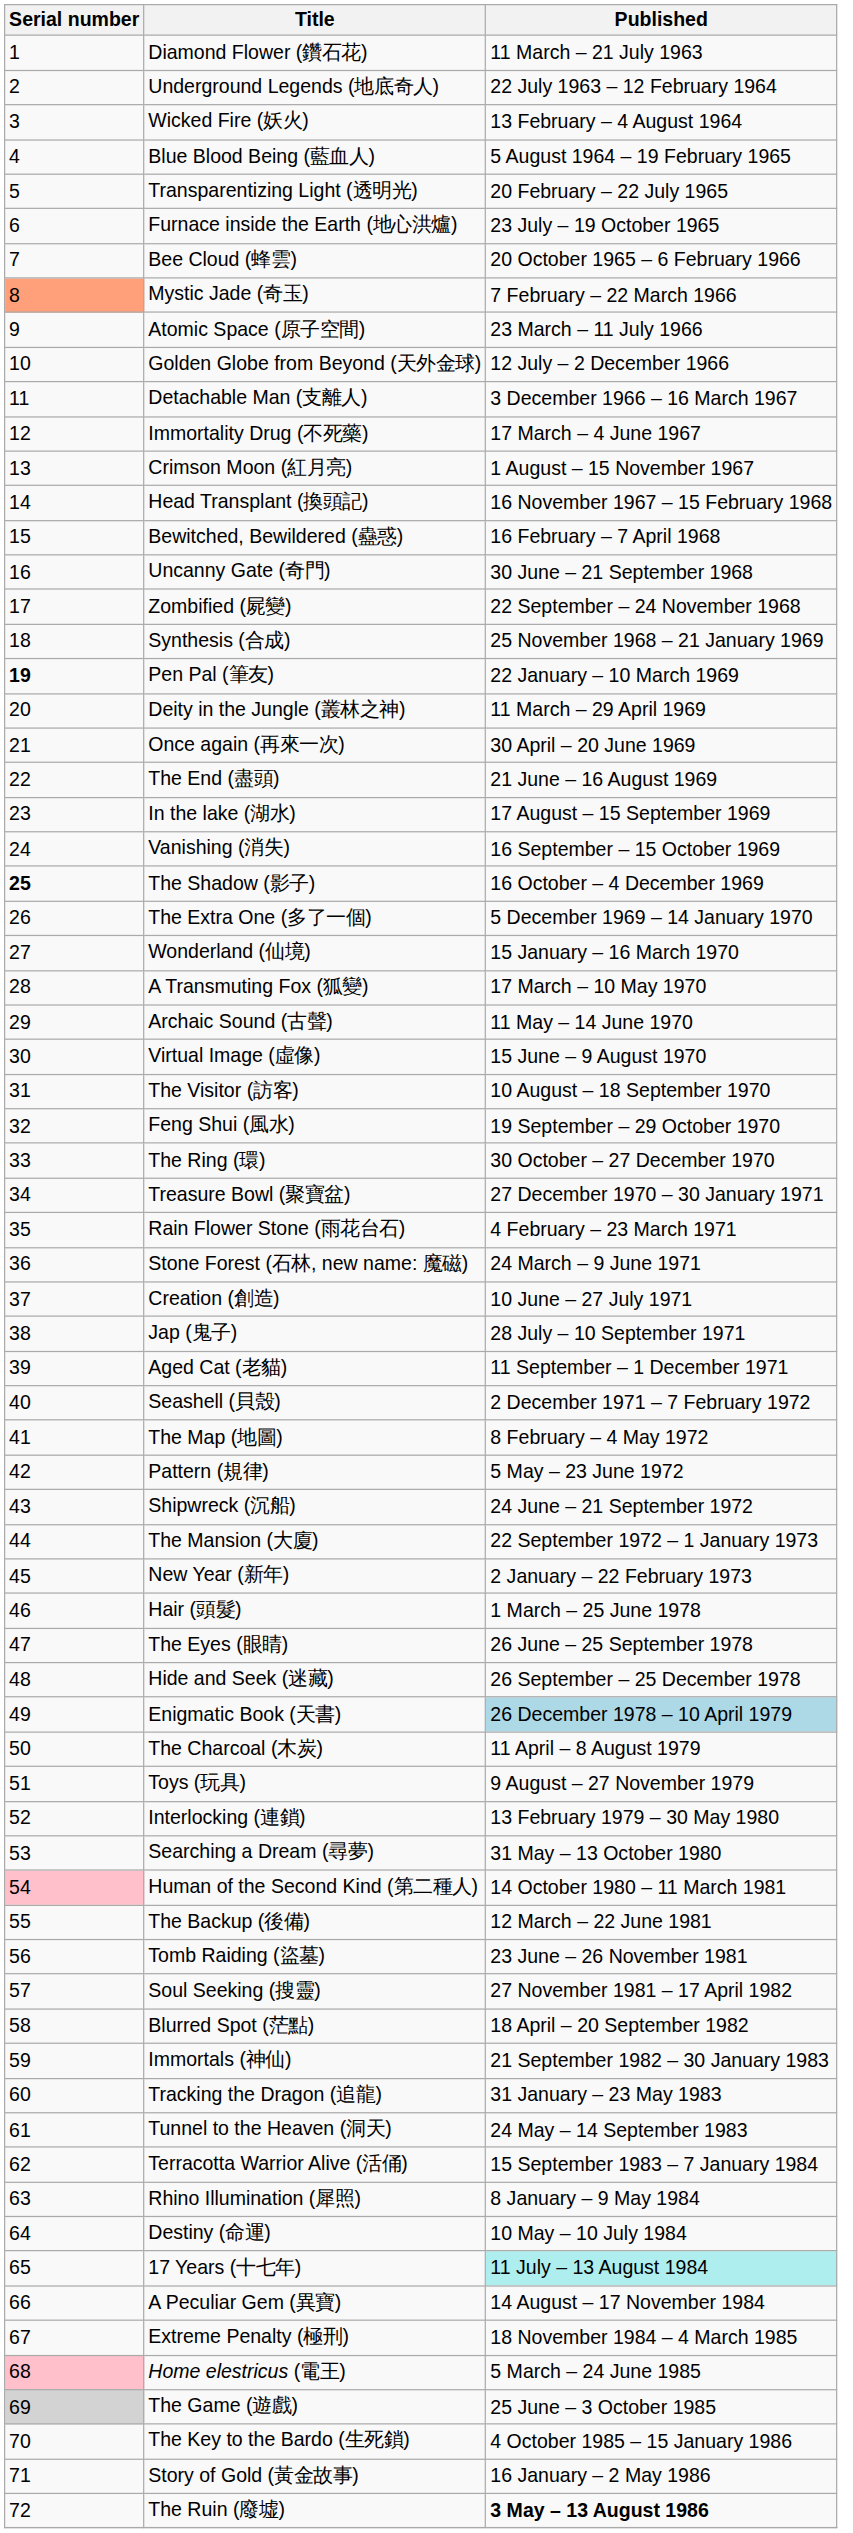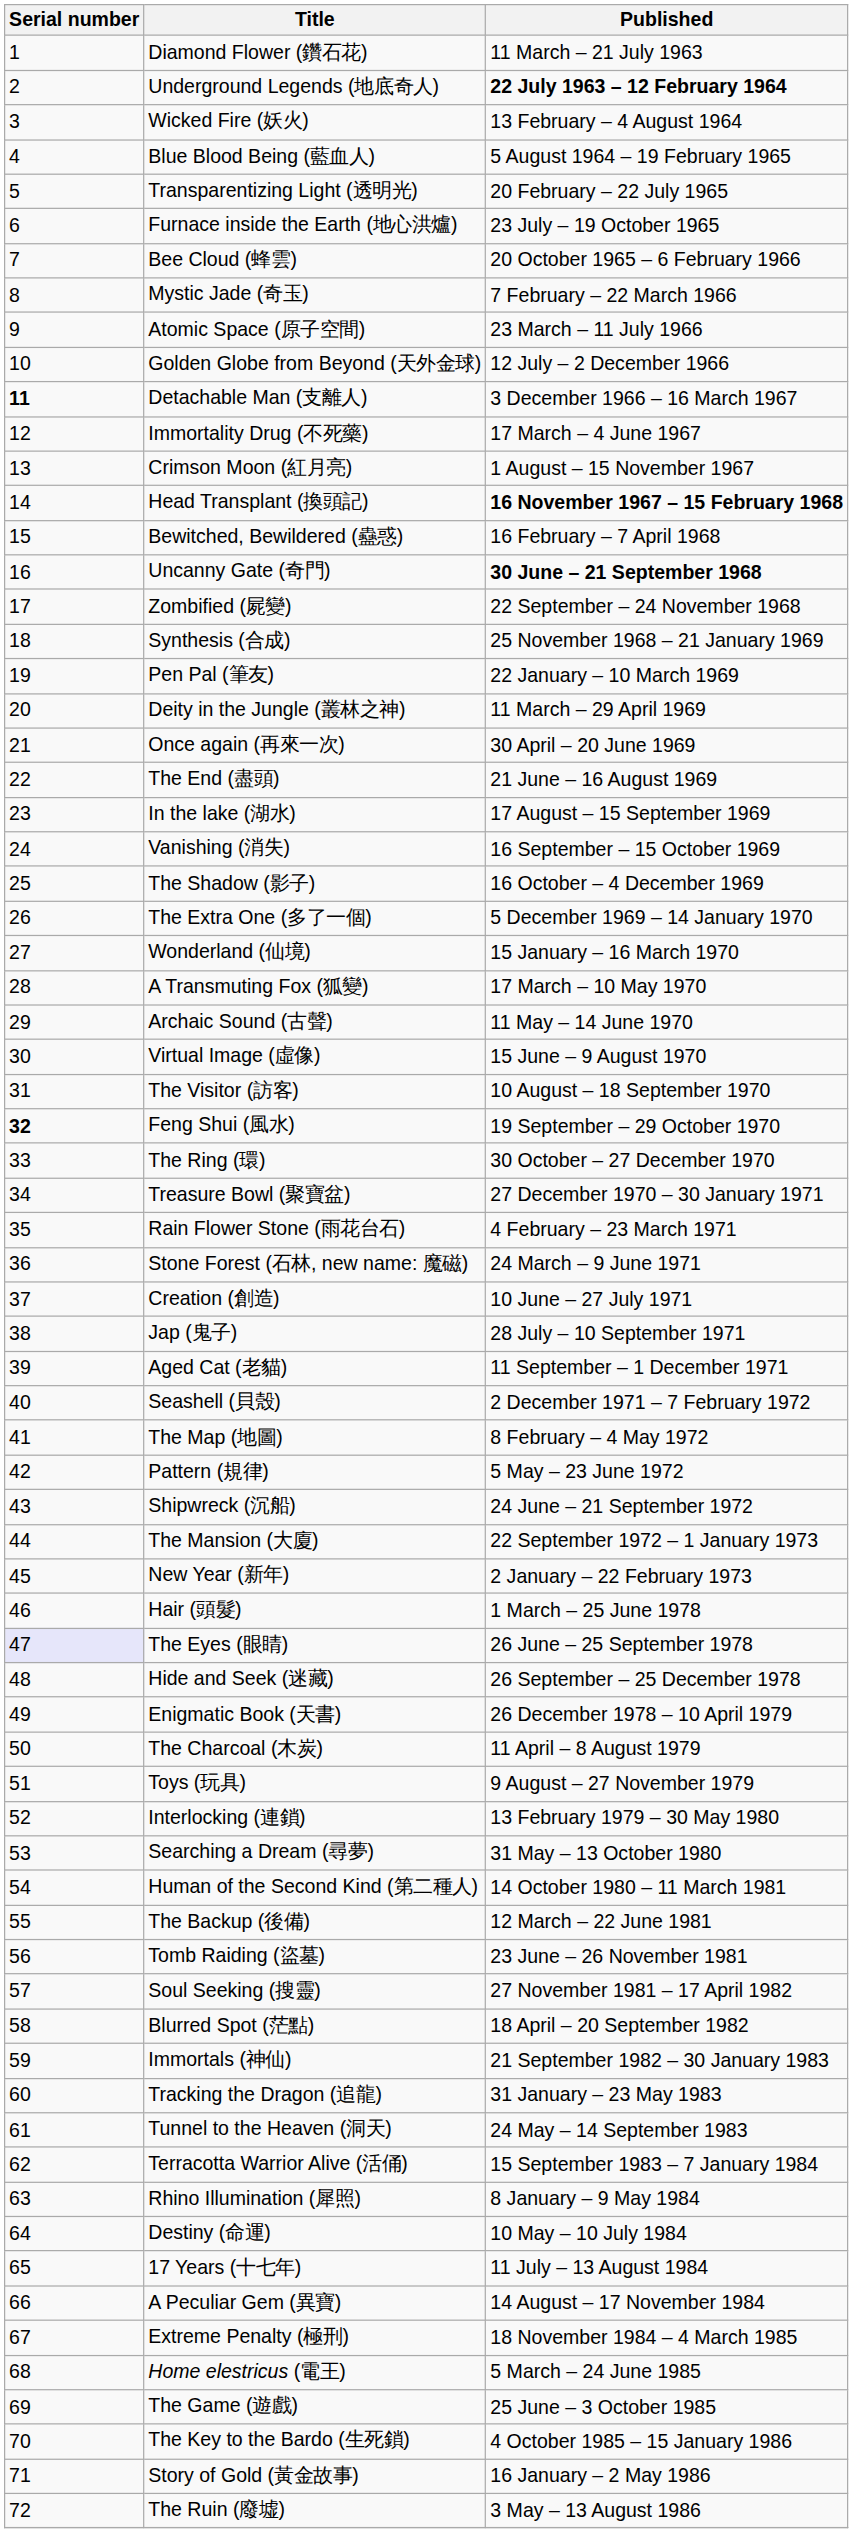(634, 87) normal -> (638, 87) bold
(15, 295) lightsalmon background -> (15, 295) no background
(19, 398) normal -> (19, 398) bold
(661, 502) normal -> (667, 502) bold
(622, 572) normal -> (626, 572) bold
(20, 675) bold -> (20, 675) normal
(20, 883) bold -> (20, 883) normal
(20, 1125) normal -> (20, 1125) bold
(20, 1645) no background -> (20, 1645) lavender background
(641, 1714) lightblue background -> (641, 1714) no background
(20, 1887) pink background -> (20, 1887) no background
(599, 2268) paleturquoise background -> (599, 2268) no background
(20, 2372) pink background -> (20, 2372) no background
(20, 2406) lightgrey background -> (20, 2406) no background
(600, 2510) bold -> (596, 2510) normal
